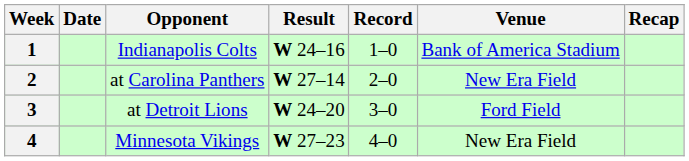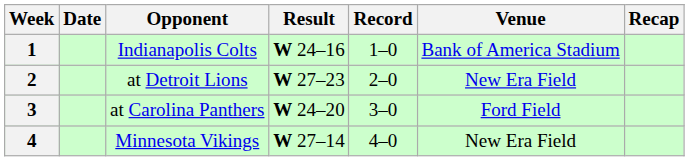(187, 79) at Carolina Panthers -> (187, 79) at Detroit Lions
(309, 79) W 27–14 -> (309, 79) W 27–23
(187, 110) at Detroit Lions -> (187, 110) at Carolina Panthers
(309, 140) W 27–23 -> (309, 140) W 27–14
